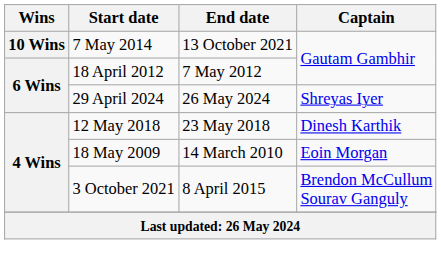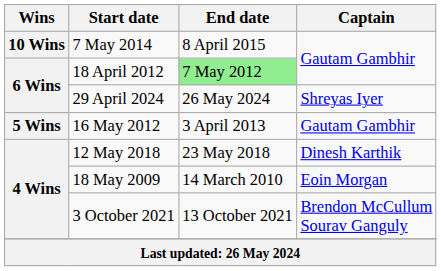(238, 45) 13 October 2021 -> (224, 45) 8 April 2015
(222, 72) no background -> (222, 72) lightgreen background
+ row: (116, 125)
(224, 189) 8 April 2015 -> (238, 216) 13 October 2021
